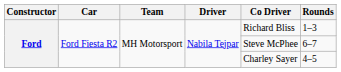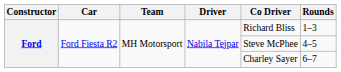(310, 43) 6–7 -> (310, 43) 4–5
(310, 59) 4–5 -> (310, 59) 6–7
